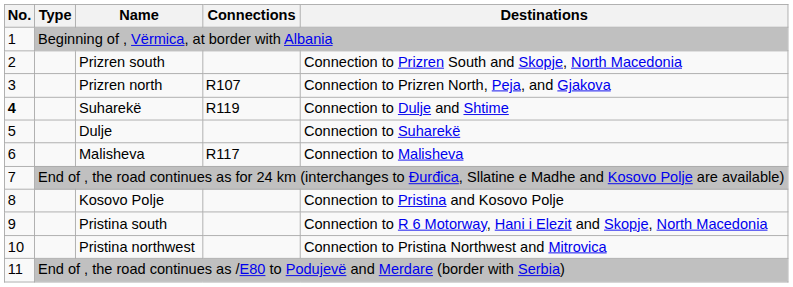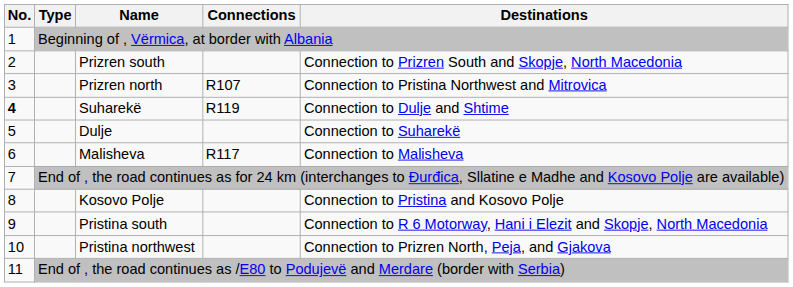(457, 85) Connection to Prizren North, Peja, and Gjakova -> (455, 85) Connection to Pristina Northwest and Mitrovica
(455, 246) Connection to Pristina Northwest and Mitrovica -> (457, 246) Connection to Prizren North, Peja, and Gjakova
